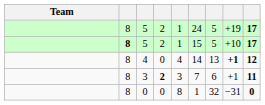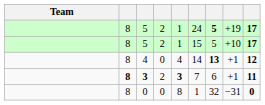(214, 28) normal -> (214, 28) bold
(128, 44) bold -> (128, 44) normal
(214, 60) normal -> (214, 60) bold
(233, 60) bold -> (233, 60) normal
(128, 76) normal -> (128, 76) bold
(145, 76) normal -> (145, 76) bold
(162, 76) bold -> (162, 76) normal
(180, 76) normal -> (180, 76) bold
